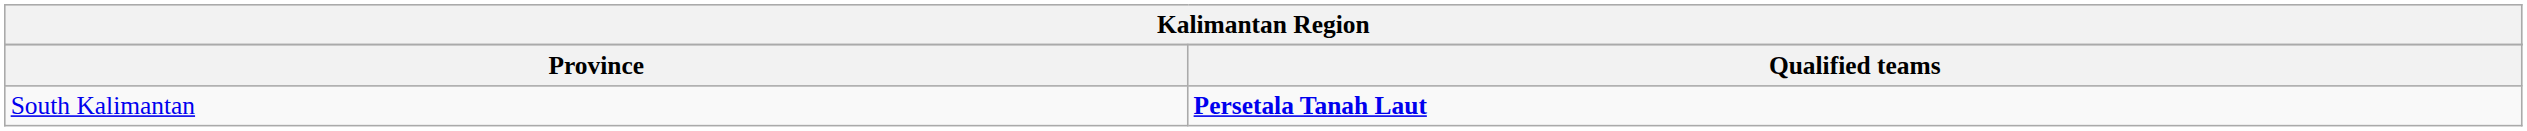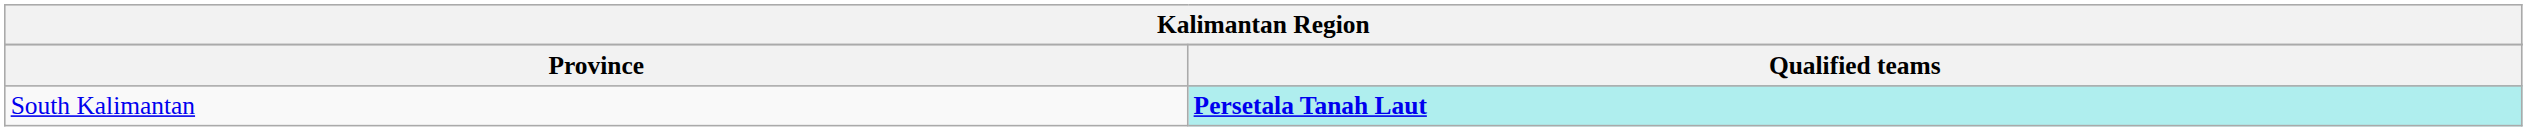(1310, 105) no background -> (1310, 105) paleturquoise background
